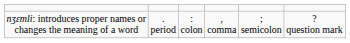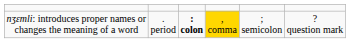(192, 24) normal -> (192, 24) bold
(222, 24) no background -> (222, 24) gold background
